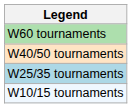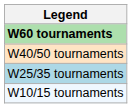(57, 34) normal -> (60, 34) bold
